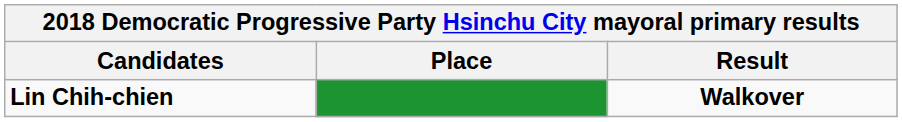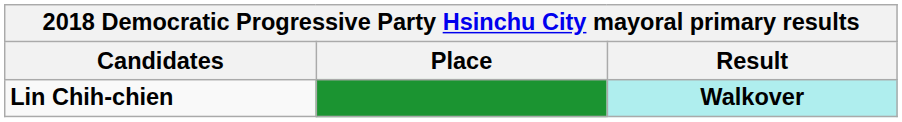(752, 97) no background -> (752, 97) paleturquoise background
